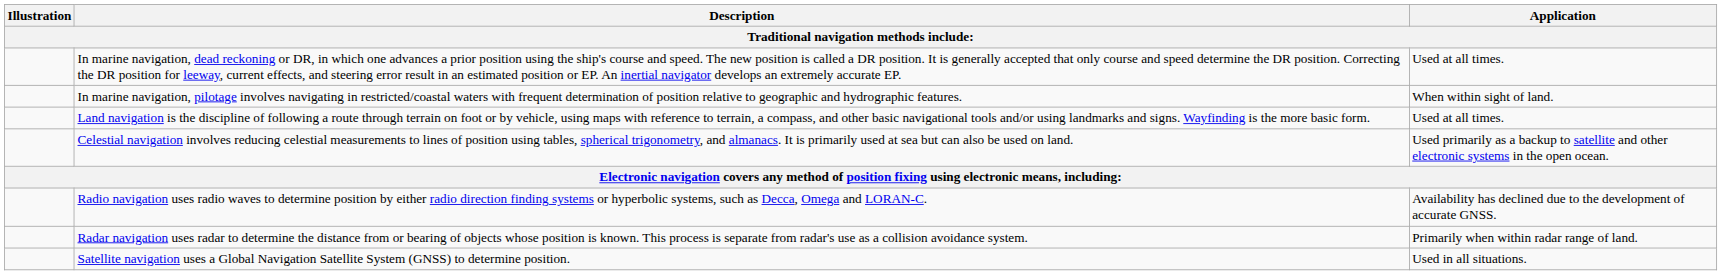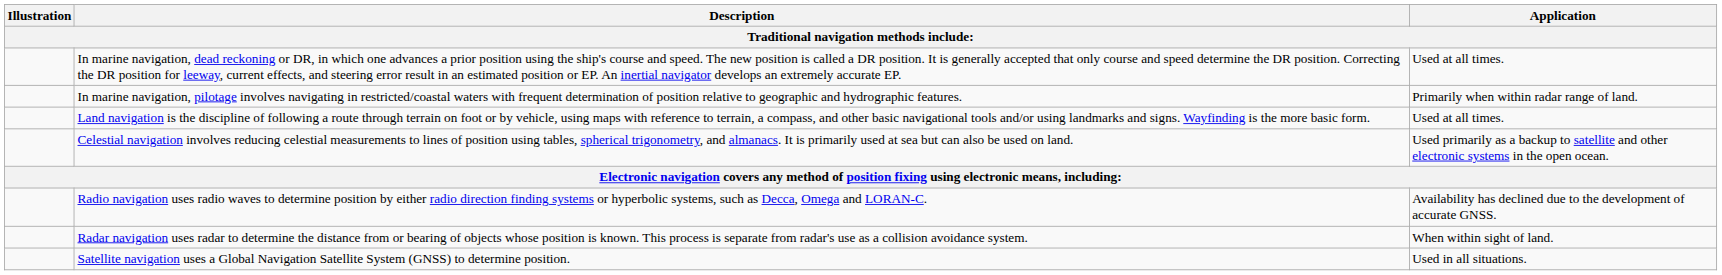(1483, 96) When within sight of land. -> (1525, 96) Primarily when within radar range of land.
(1525, 237) Primarily when within radar range of land. -> (1483, 237) When within sight of land.
